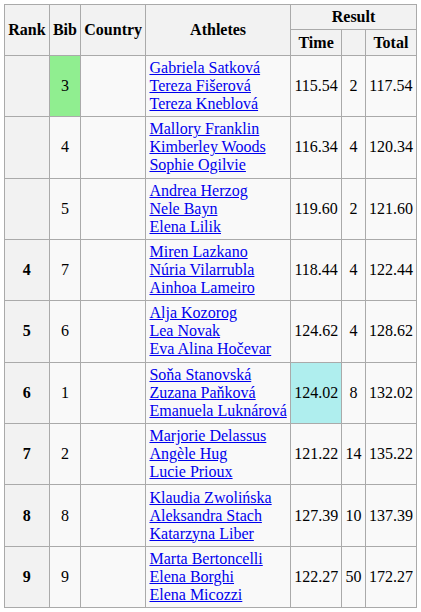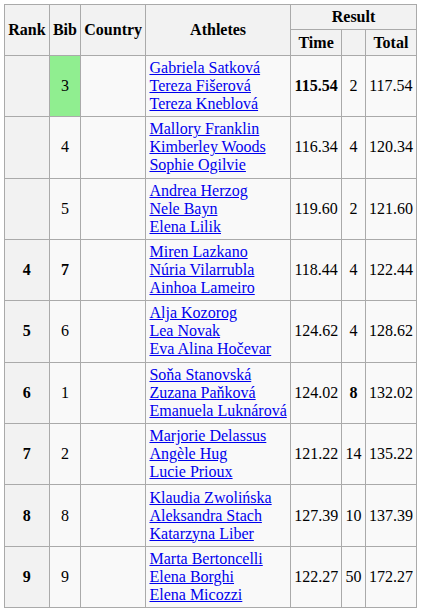(316, 85) normal -> (316, 85) bold
(65, 270) normal -> (65, 270) bold
(316, 392) paleturquoise background -> (316, 392) no background
(354, 392) normal -> (354, 392) bold
